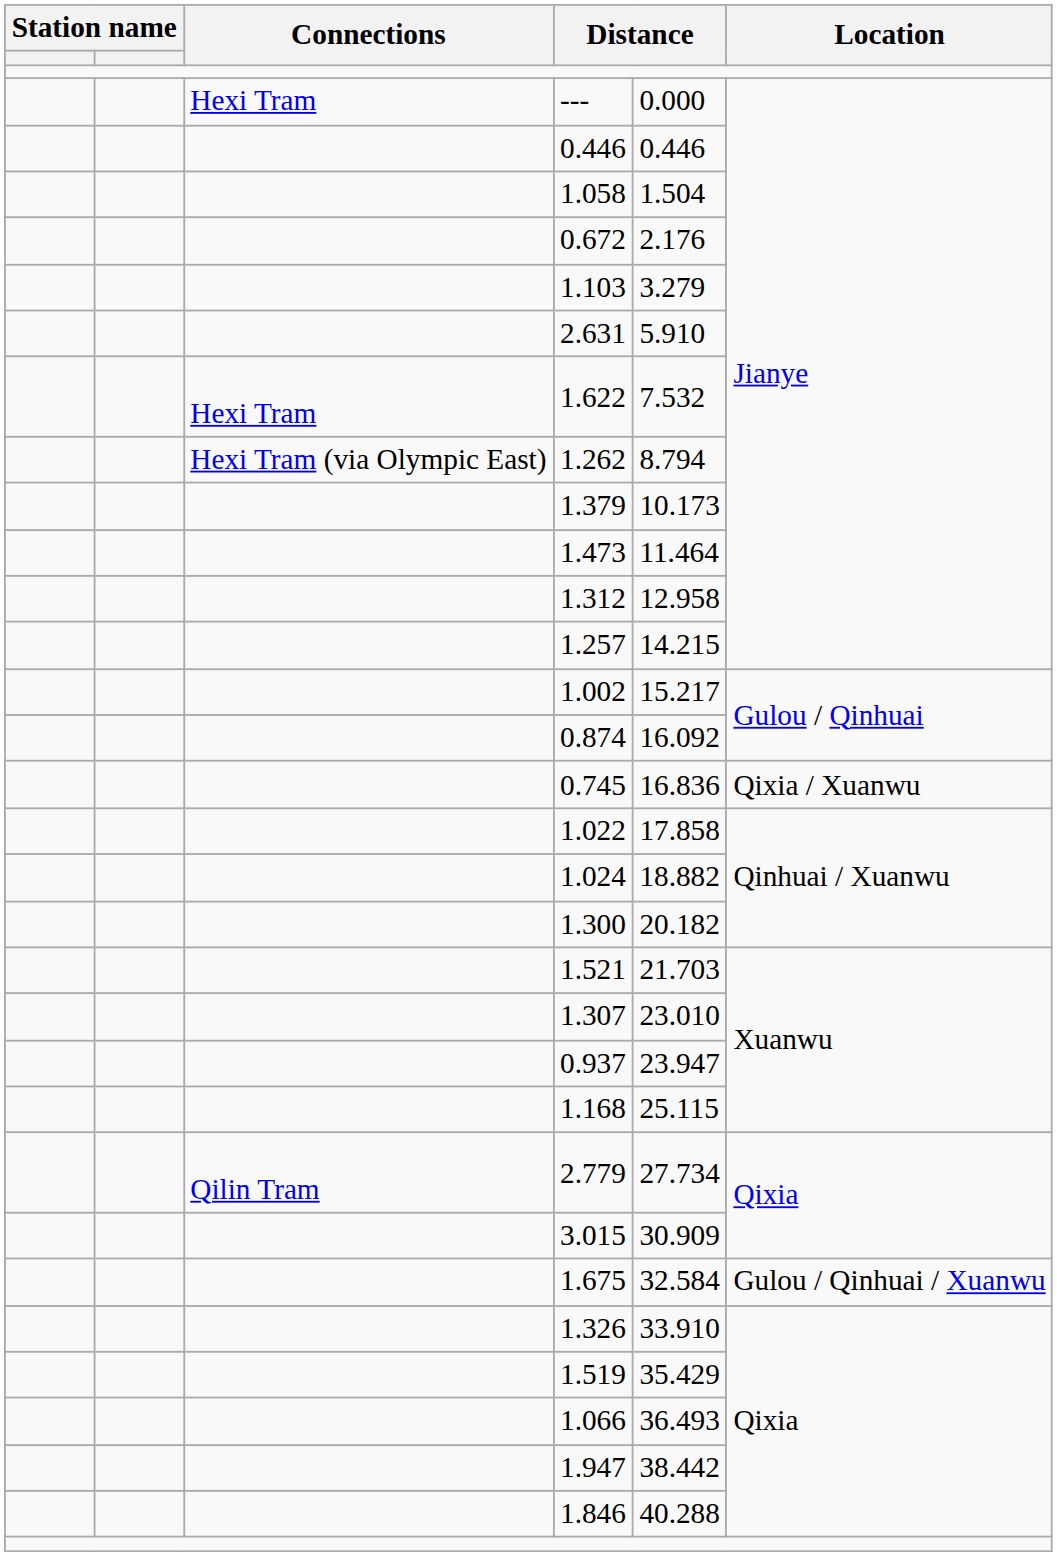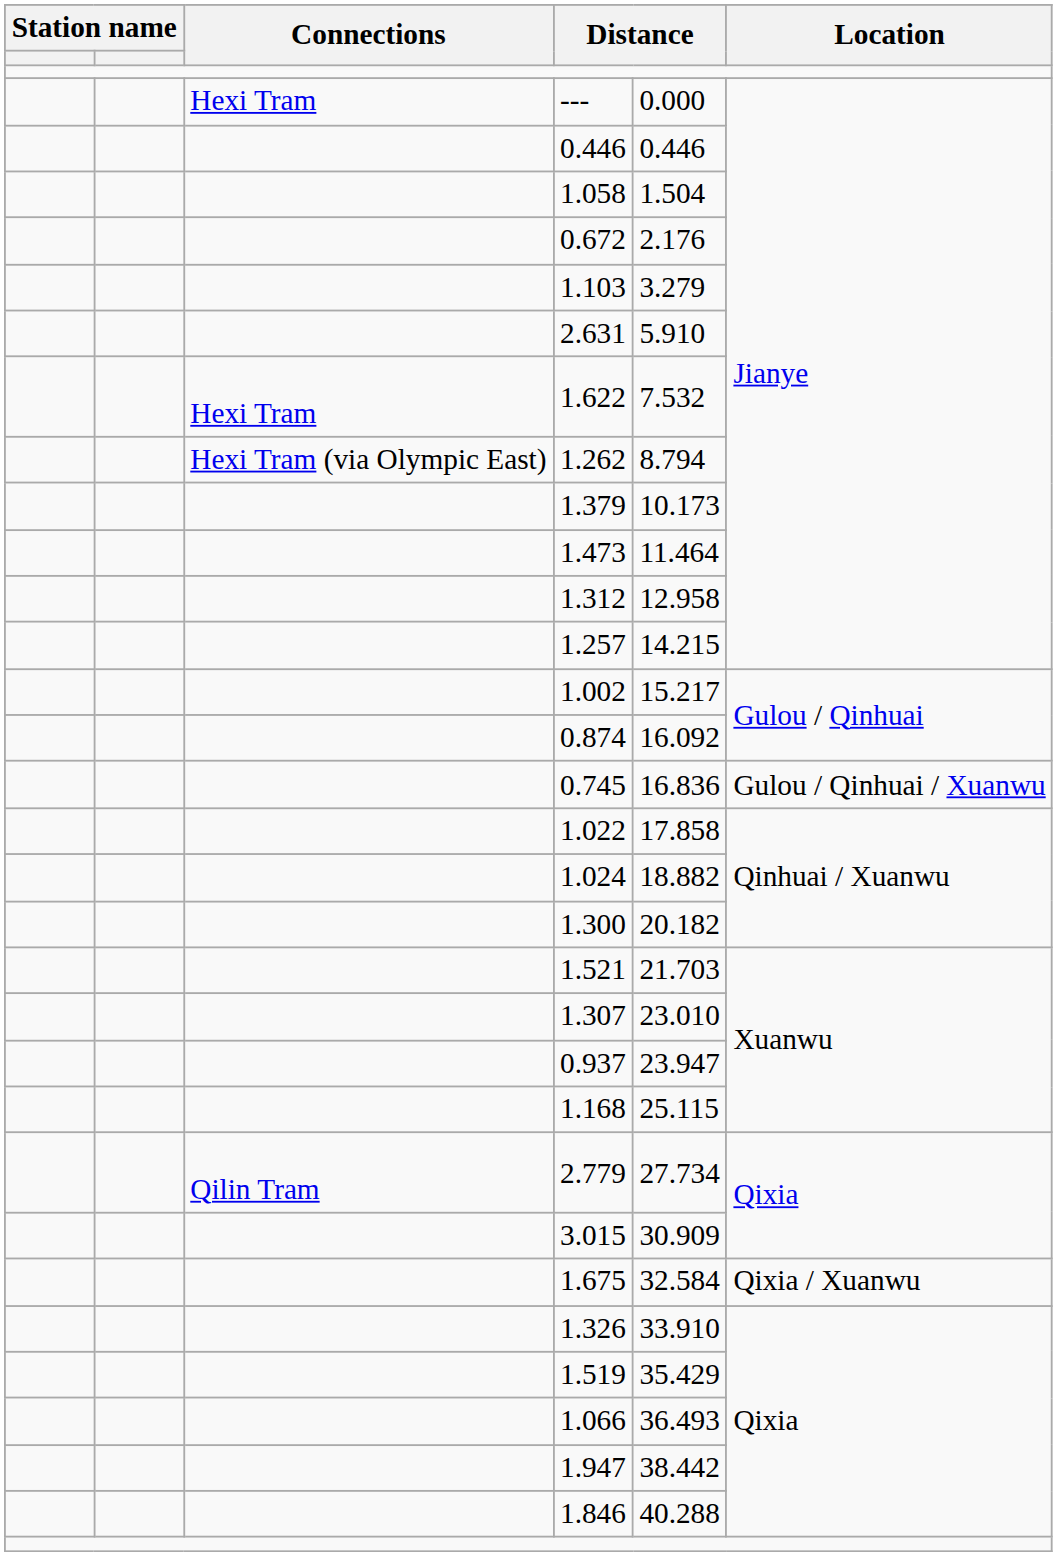(827, 784) Qixia / Xuanwu -> (890, 784) Gulou / Qinhuai / Xuanwu
(890, 1281) Gulou / Qinhuai / Xuanwu -> (827, 1281) Qixia / Xuanwu
